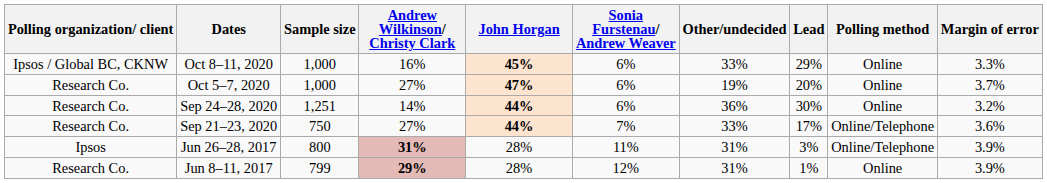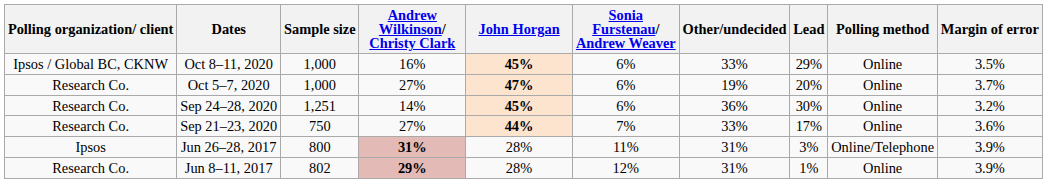(990, 64) 3.3% -> (990, 64) 3.5%
(519, 106) 44% -> (519, 106) 45%
(883, 126) Online/Telephone -> (883, 126) Online
(320, 168) 799 -> (320, 168) 802
